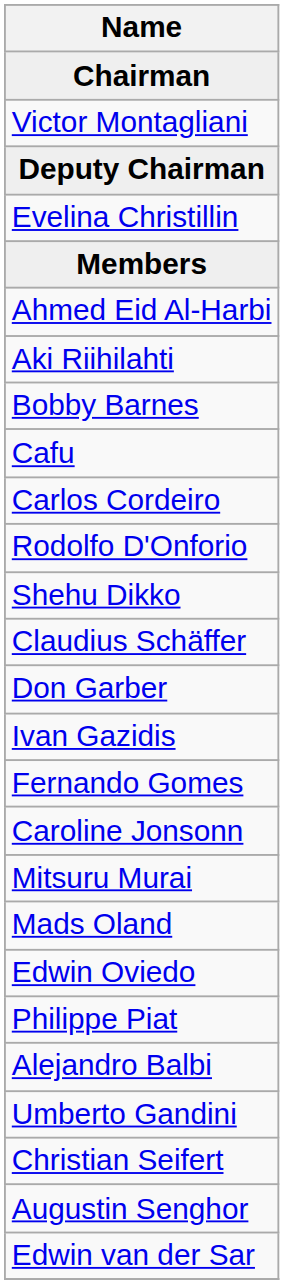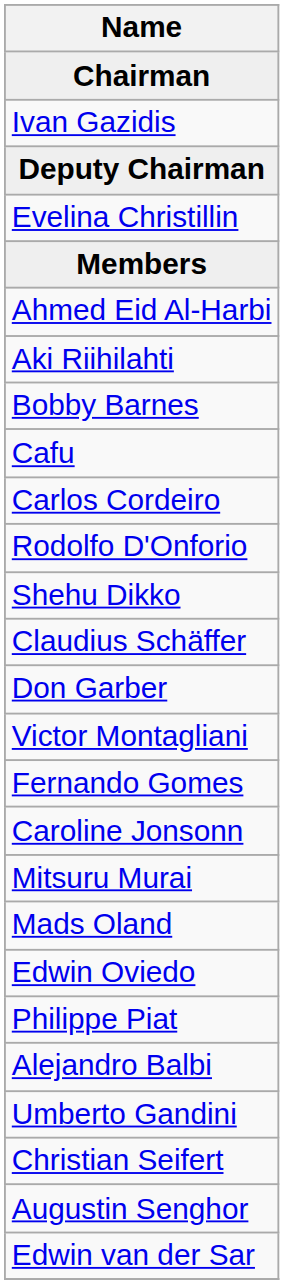(130, 122) Victor Montagliani -> (94, 122) Ivan Gazidis
(94, 736) Ivan Gazidis -> (130, 736) Victor Montagliani
